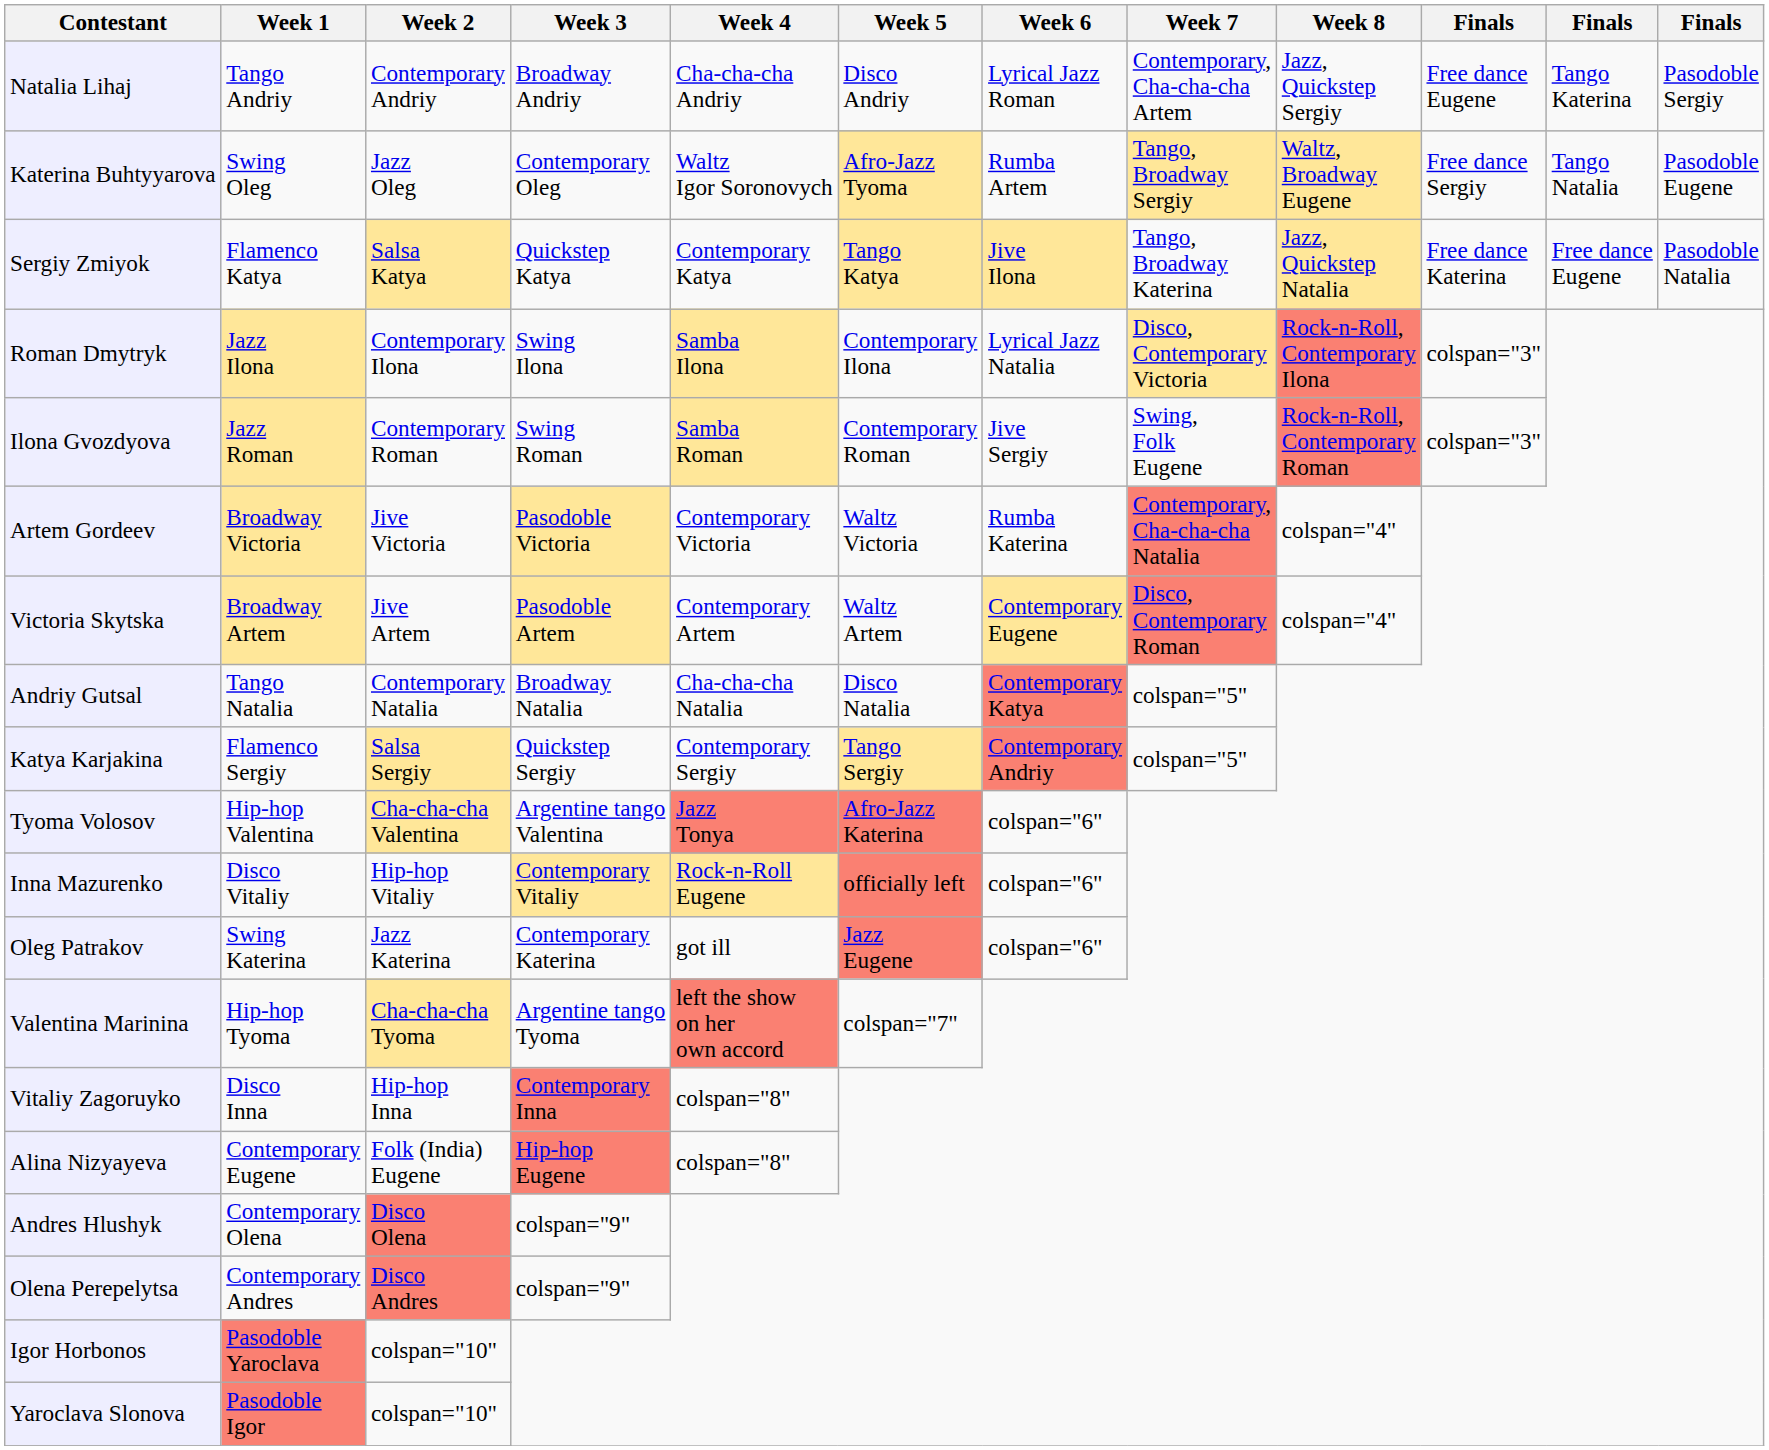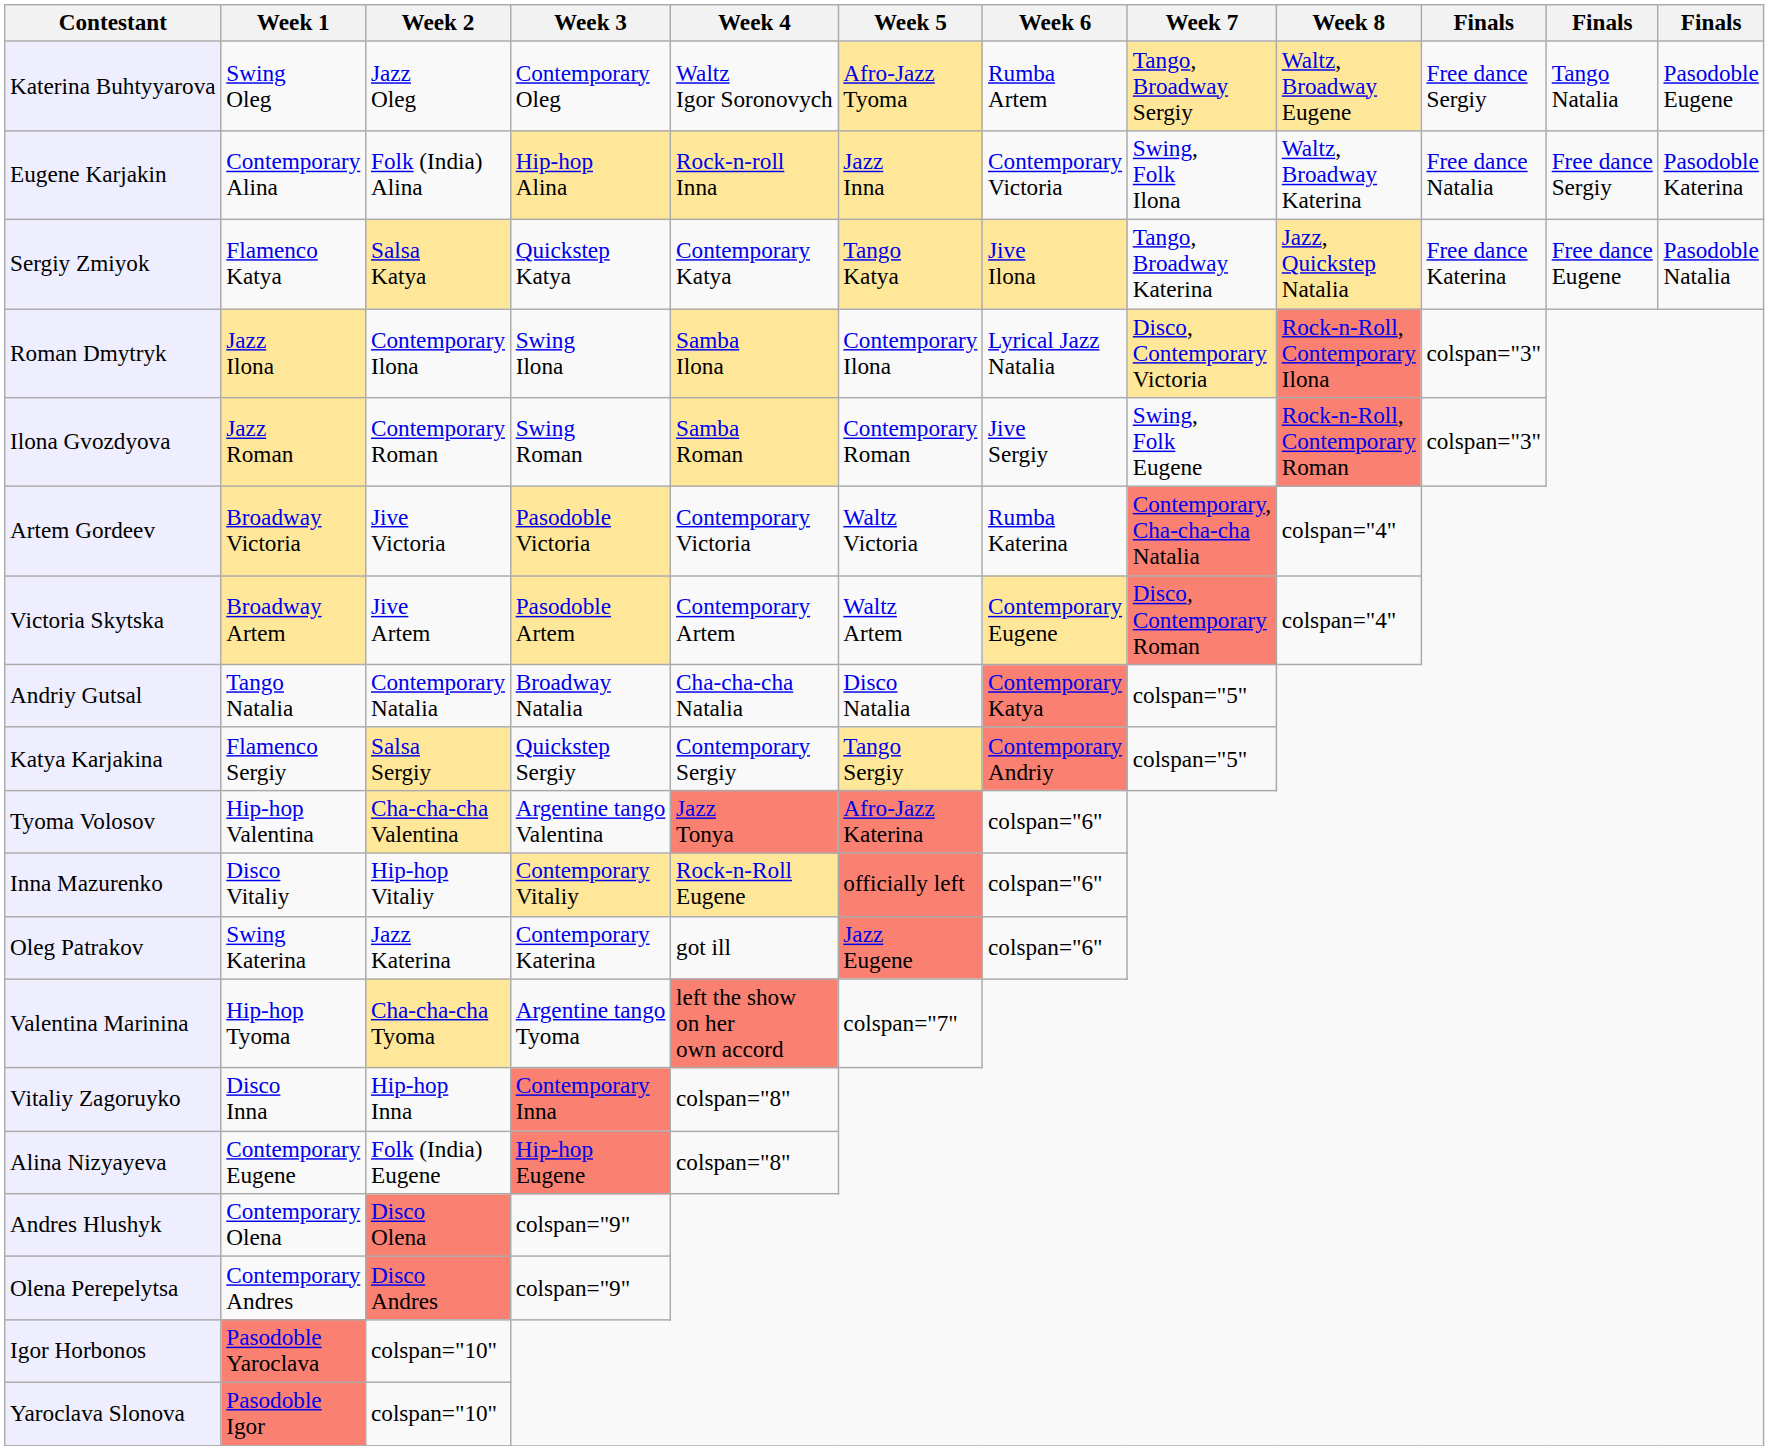- row: (71, 85)
+ row: (88, 174)
